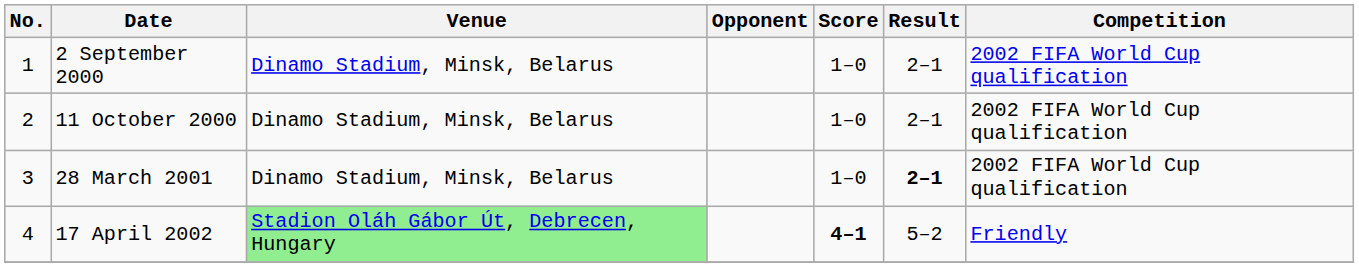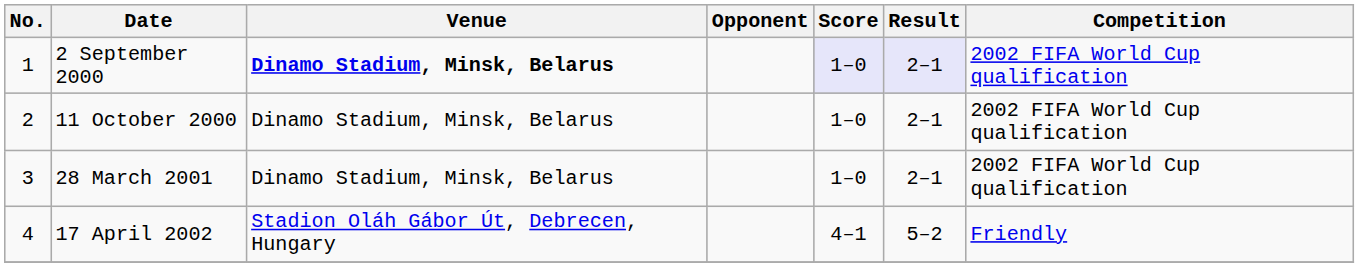(433, 66) normal -> (433, 66) bold
(848, 66) no background -> (848, 66) lavender background
(925, 66) no background -> (925, 66) lavender background
(925, 178) bold -> (925, 178) normal
(445, 234) lightgreen background -> (445, 234) no background
(848, 234) bold -> (848, 234) normal
